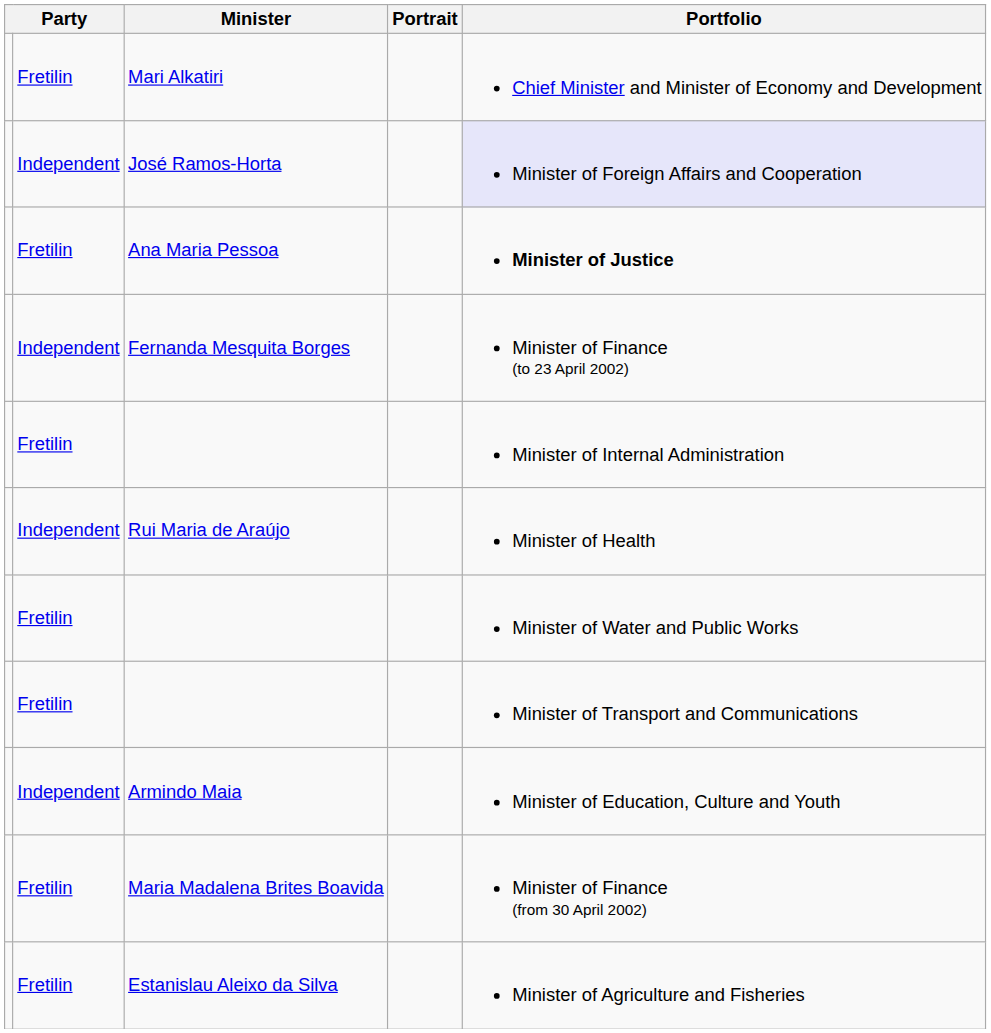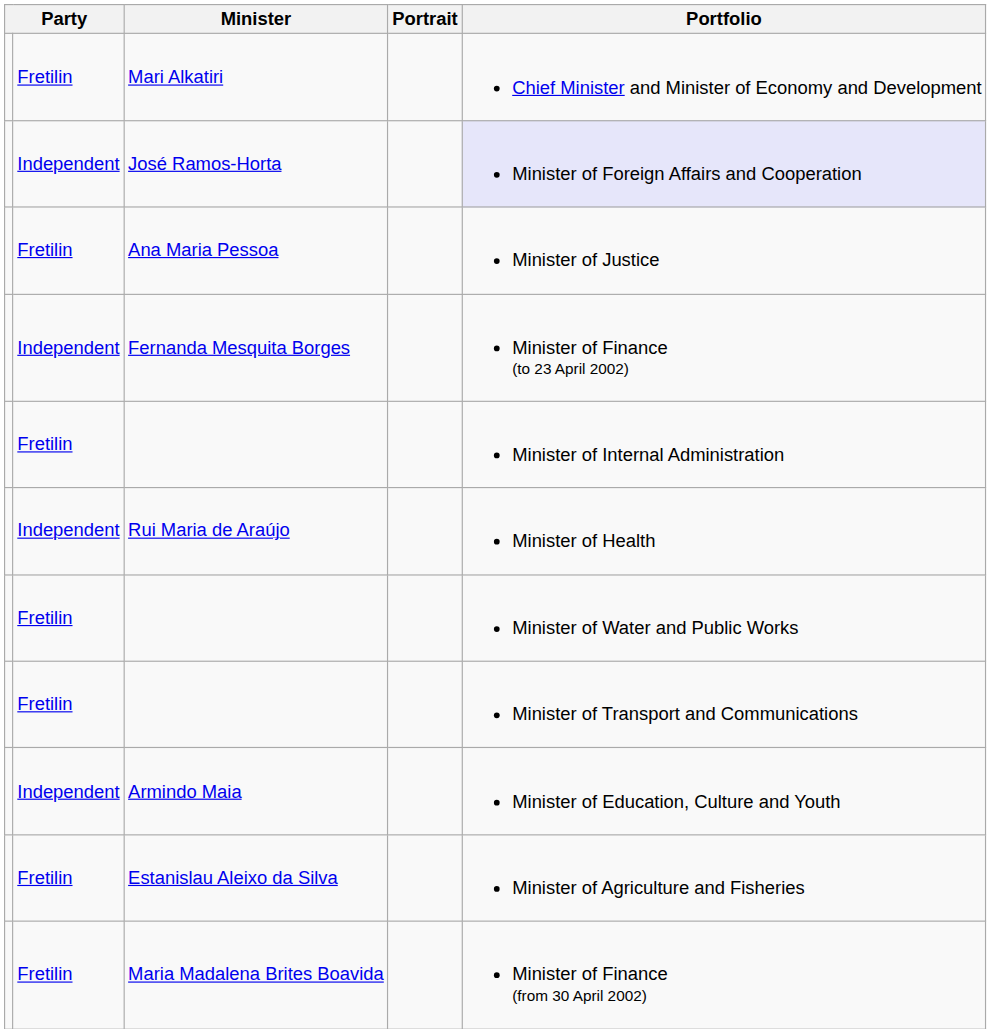(724, 261) bold -> (724, 261) normal
rows swapped: (45, 985) <-> (45, 888)
